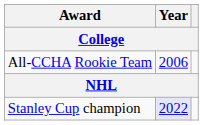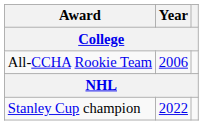(173, 108) lavender background -> (173, 108) no background
